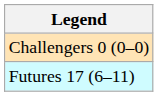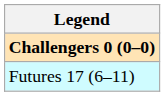(79, 47) normal -> (82, 47) bold
